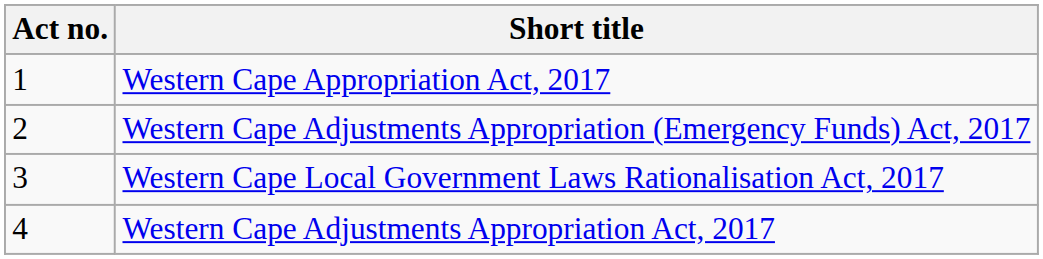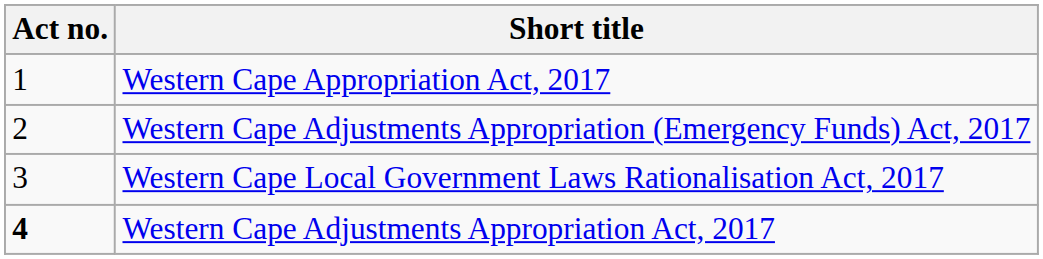(20, 228) normal -> (20, 228) bold
